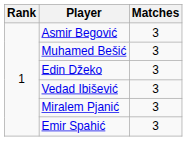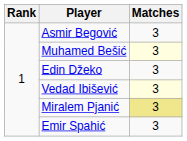(156, 51) no background -> (156, 51) lightyellow background
(156, 88) no background -> (156, 88) lightyellow background
(156, 107) no background -> (156, 107) khaki background
